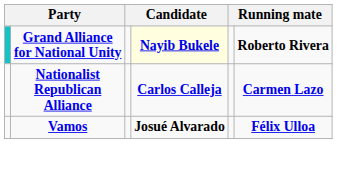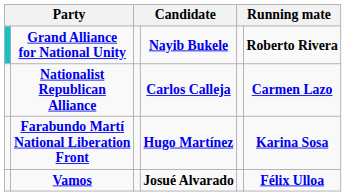(179, 44) lightyellow background -> (189, 44) no background
+ row: (72, 142)
